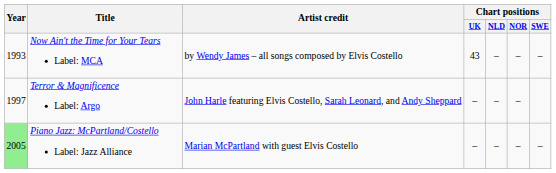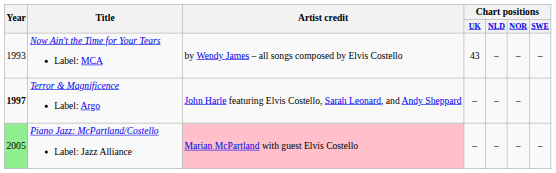(16, 100) normal -> (16, 100) bold
(271, 146) no background -> (271, 146) pink background
